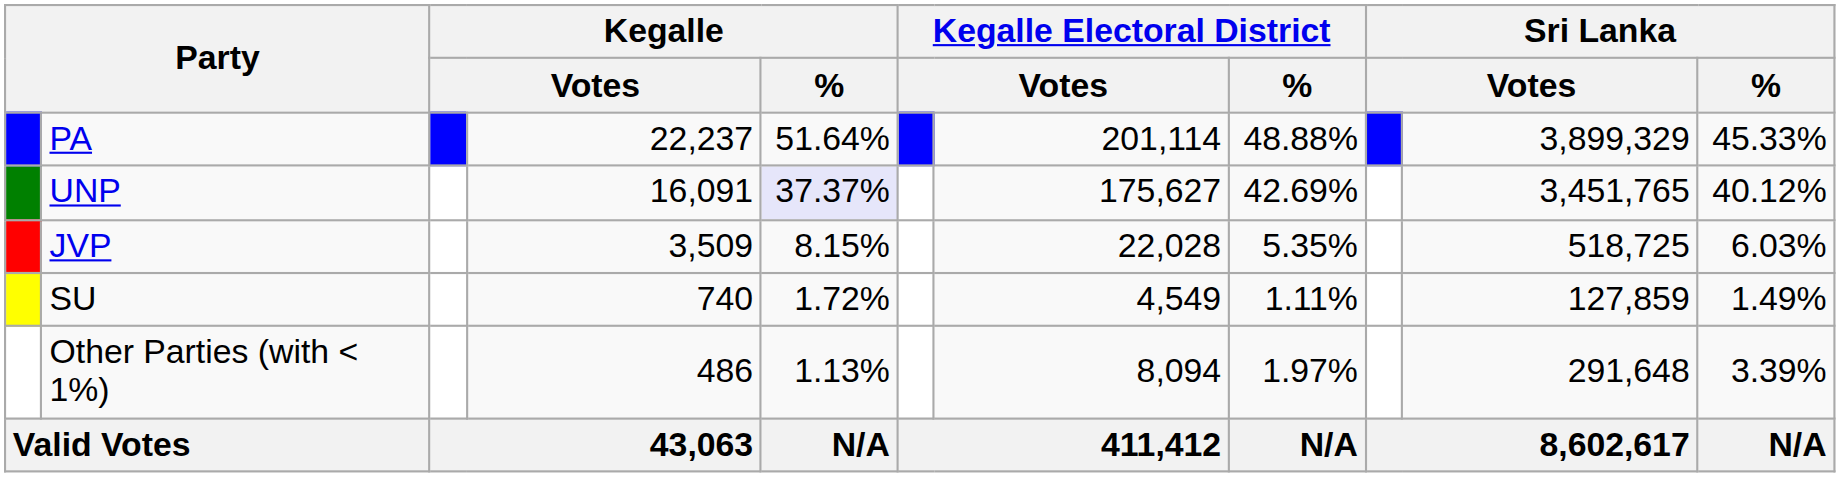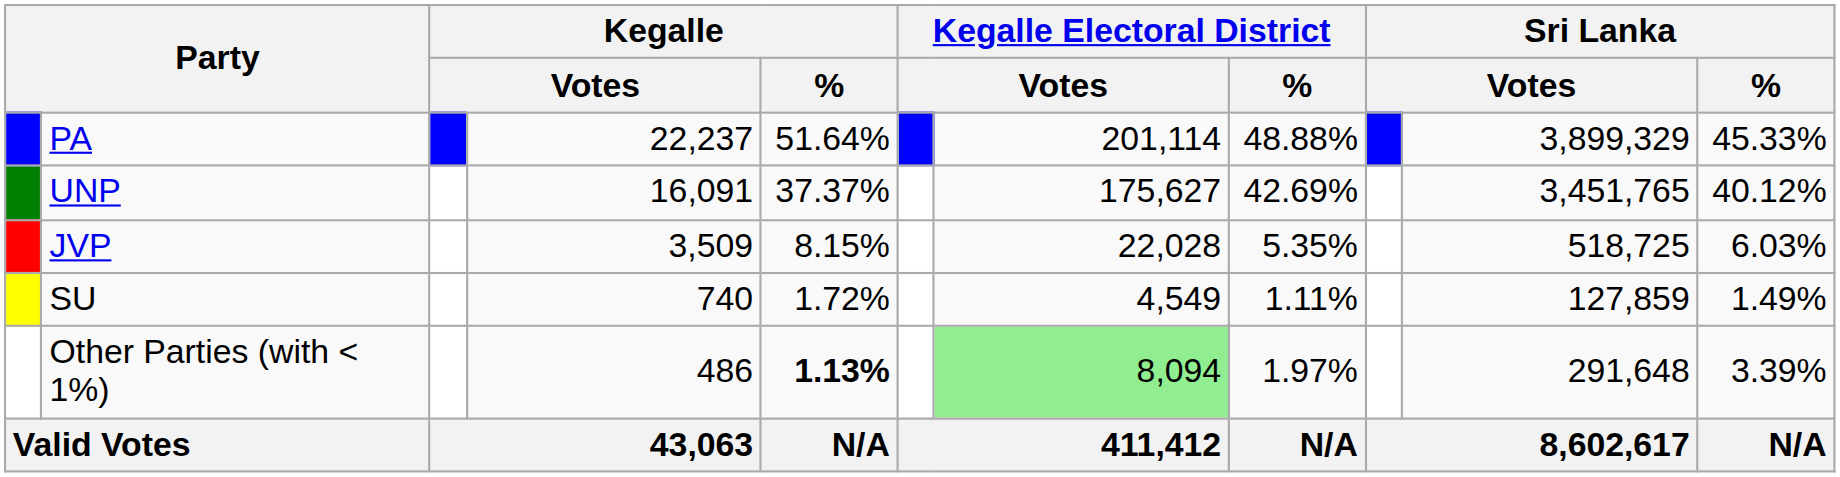(833, 191) lavender background -> (833, 191) no background
(842, 371) normal -> (842, 371) bold
(1179, 371) no background -> (1179, 371) lightgreen background
